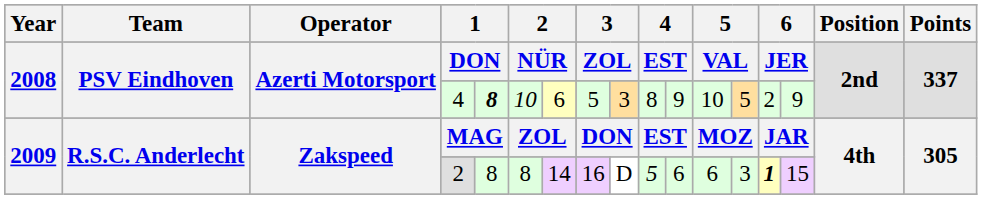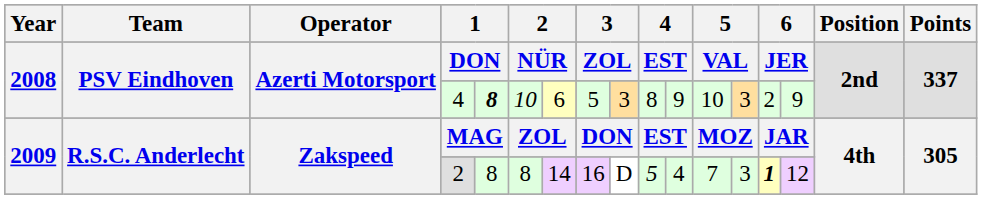(745, 98) 5 -> (745, 98) 3
(679, 174) 6 -> (679, 174) 4
(712, 174) 6 -> (712, 174) 7
(797, 174) 15 -> (797, 174) 12
